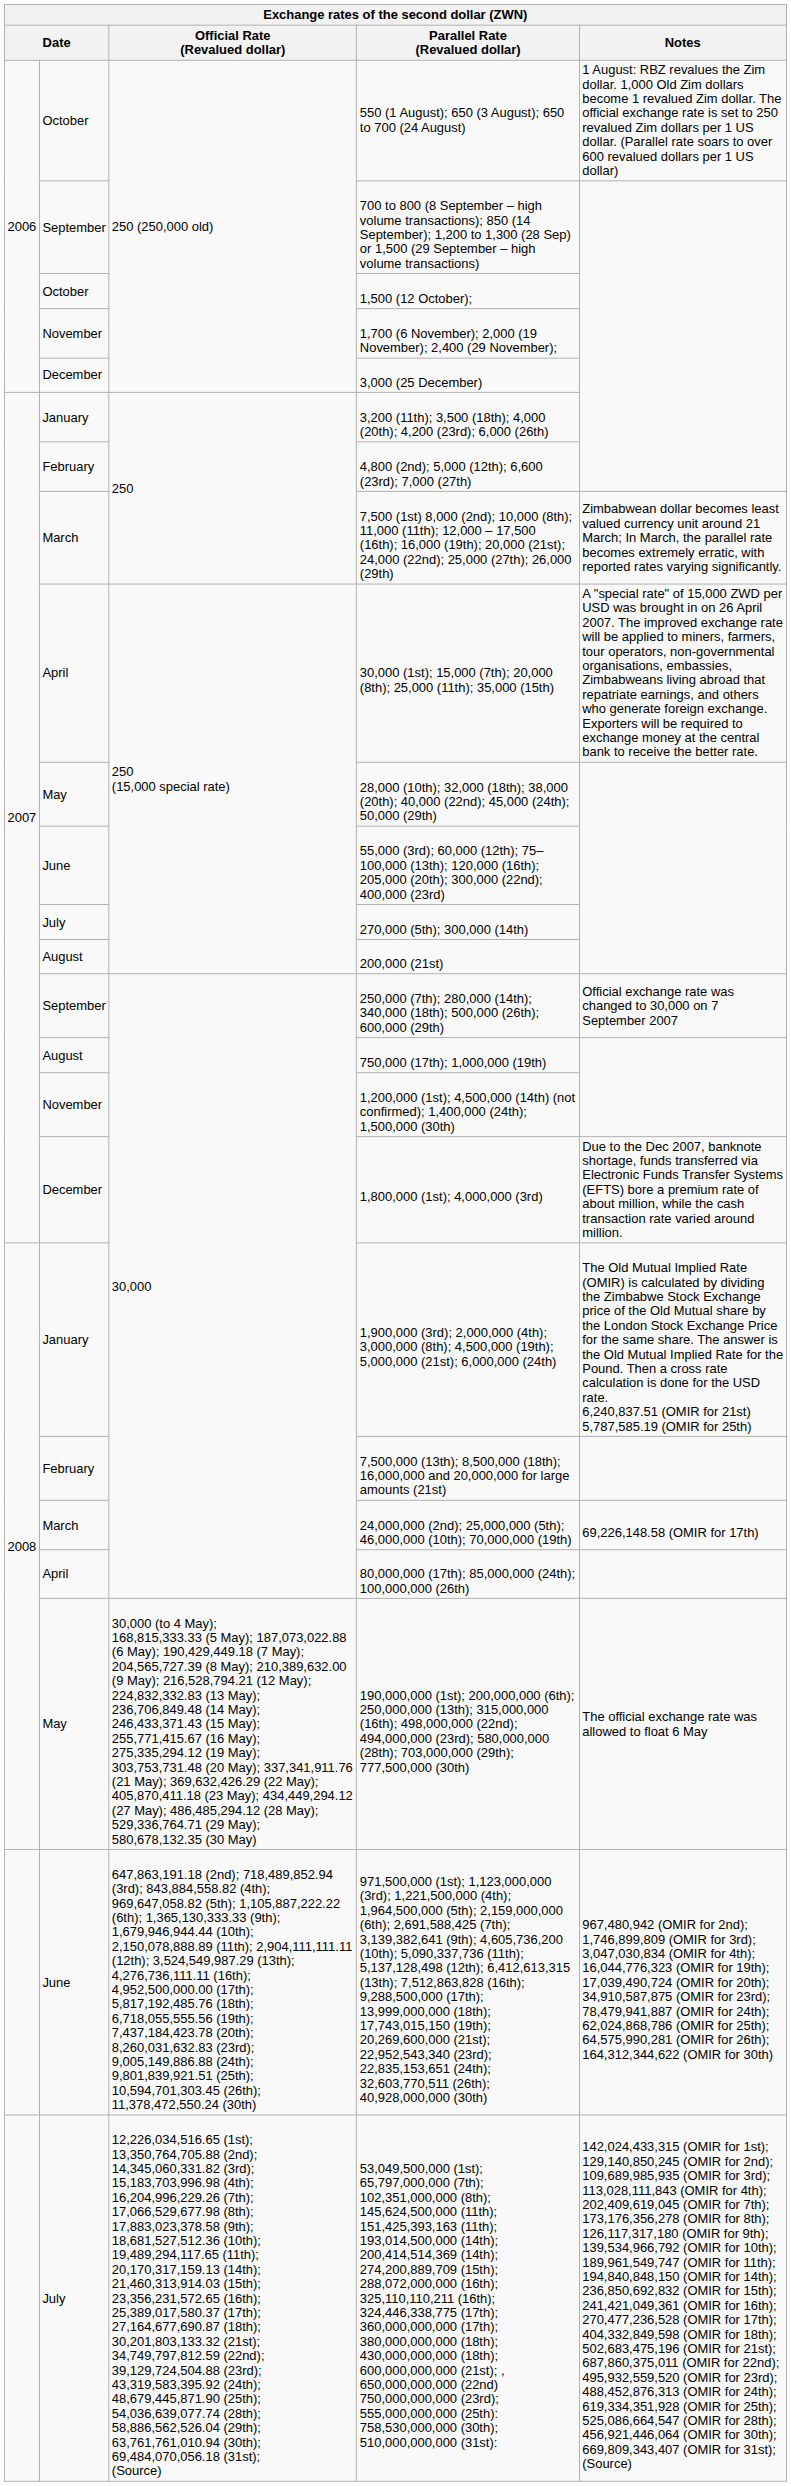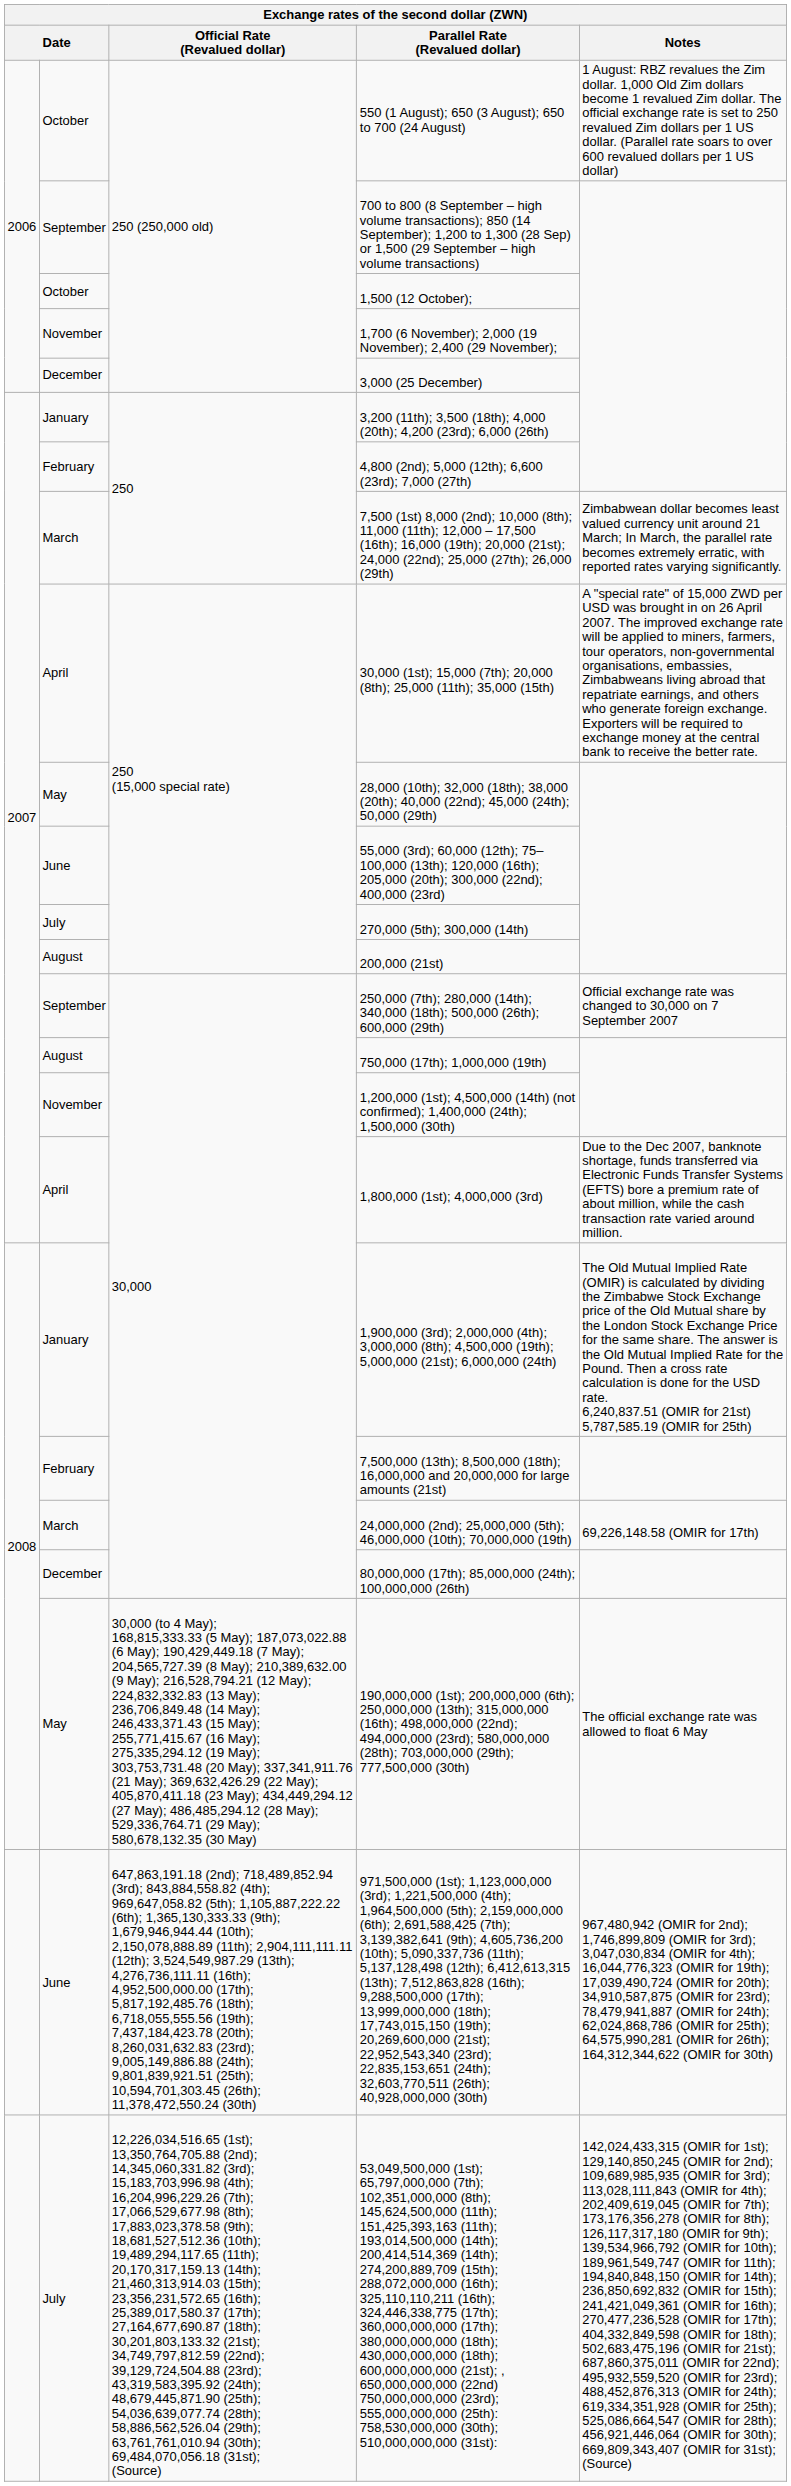(72, 1190) December -> (55, 1190) April
(55, 1574) April -> (72, 1574) December
